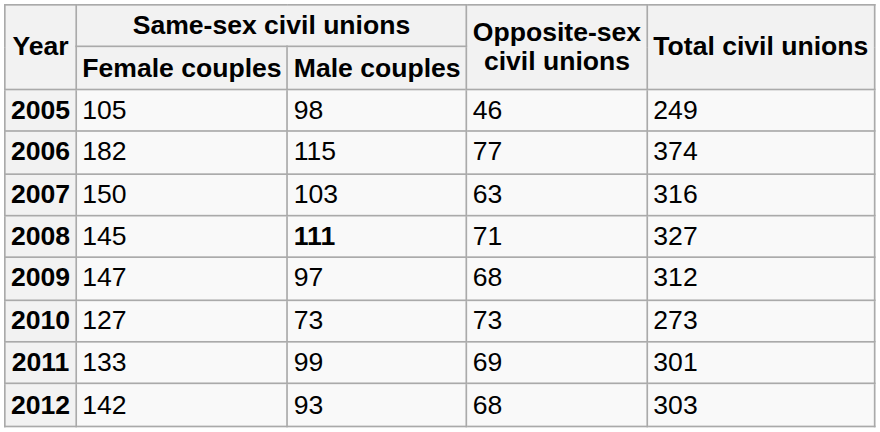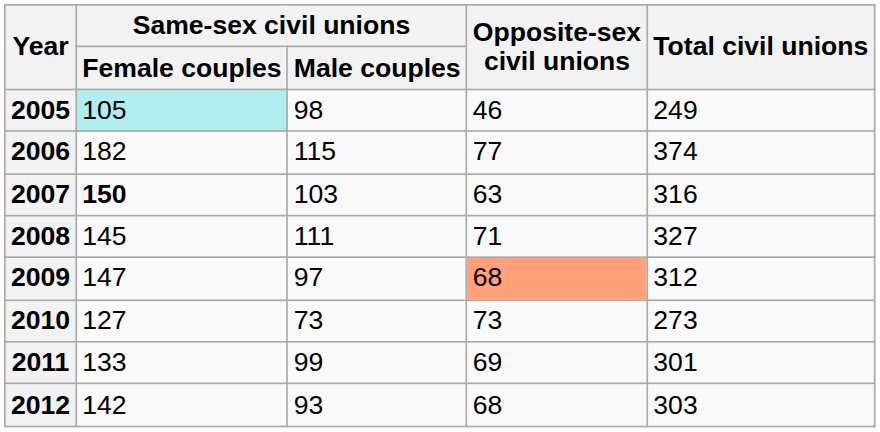(104, 109) no background -> (104, 109) paleturquoise background
(104, 194) normal -> (104, 194) bold
(314, 236) bold -> (314, 236) normal
(488, 278) no background -> (488, 278) lightsalmon background
